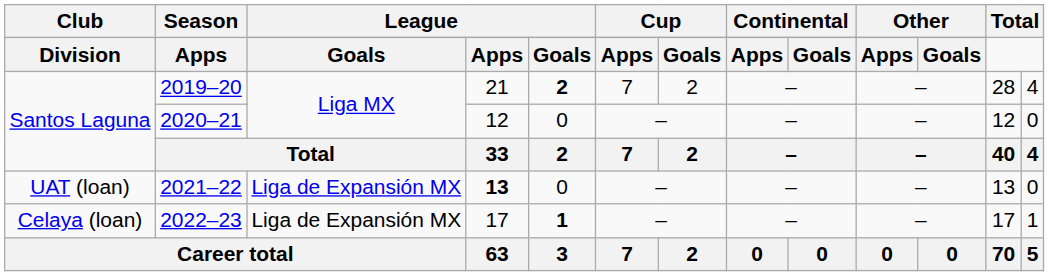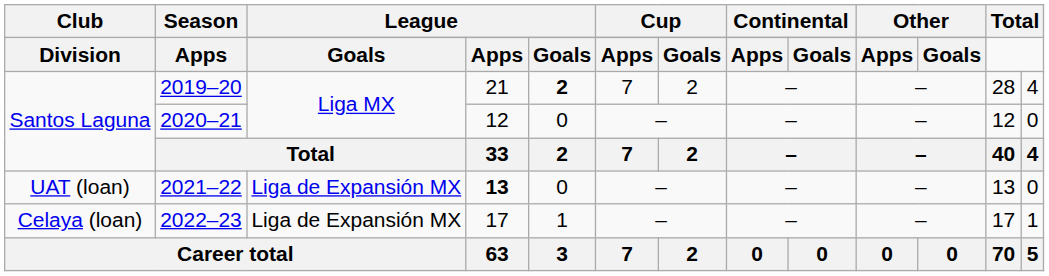(562, 220) bold -> (562, 220) normal
